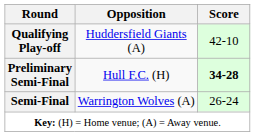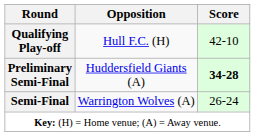(136, 41) Huddersfield Giants (A) -> (136, 41) Hull F.C. (H)
(136, 75) Hull F.C. (H) -> (136, 75) Huddersfield Giants (A)
